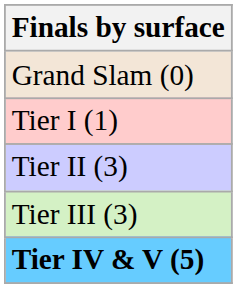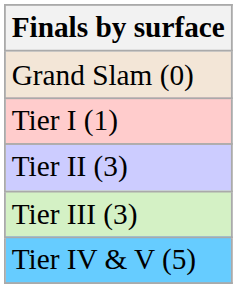(108, 259) bold -> (104, 259) normal
